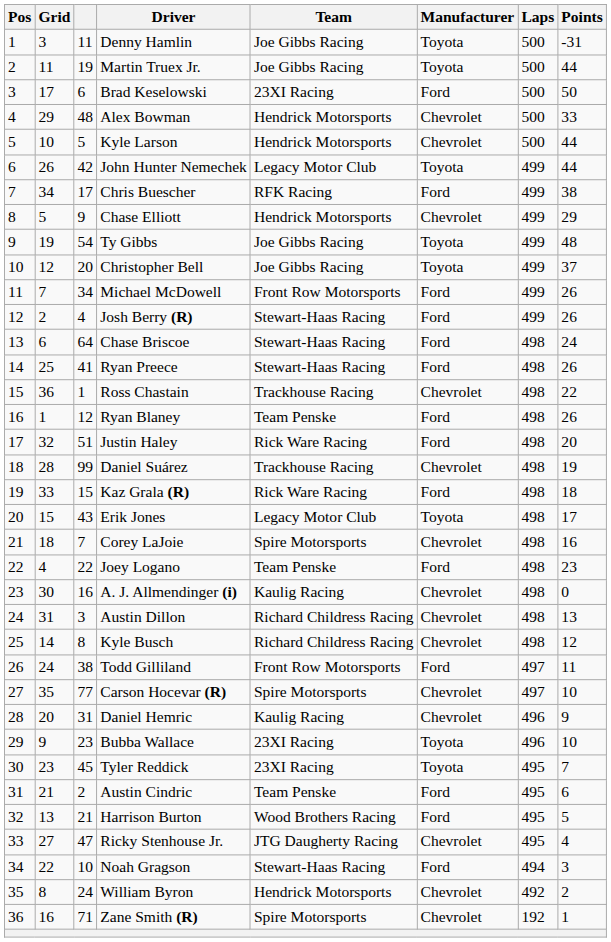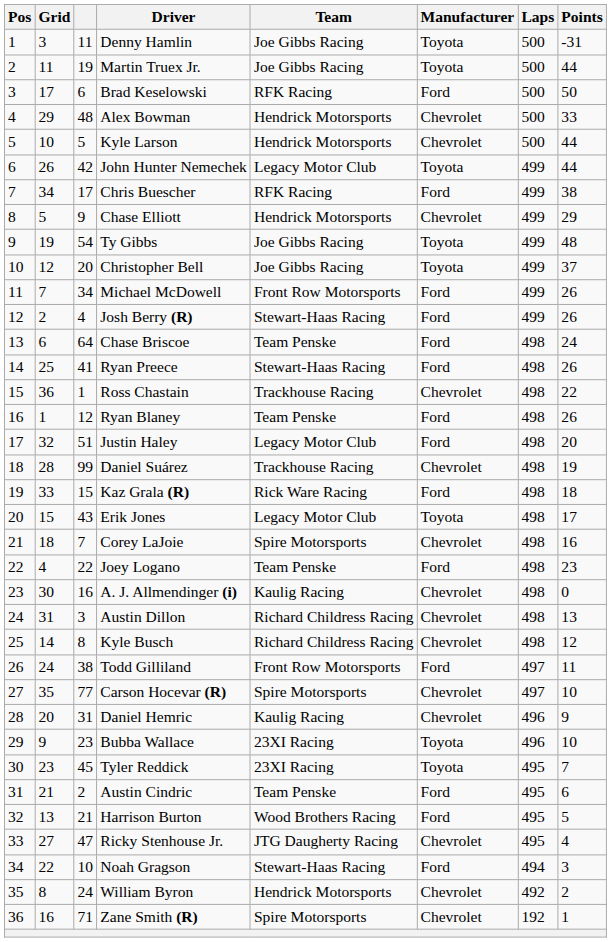(294, 91) 23XI Racing -> (293, 91) RFK Racing
(320, 341) Stewart-Haas Racing -> (295, 341) Team Penske
(311, 441) Rick Ware Racing -> (315, 441) Legacy Motor Club
